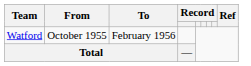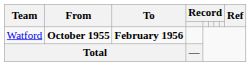(77, 35) normal -> (78, 35) bold
(144, 35) normal -> (149, 35) bold
